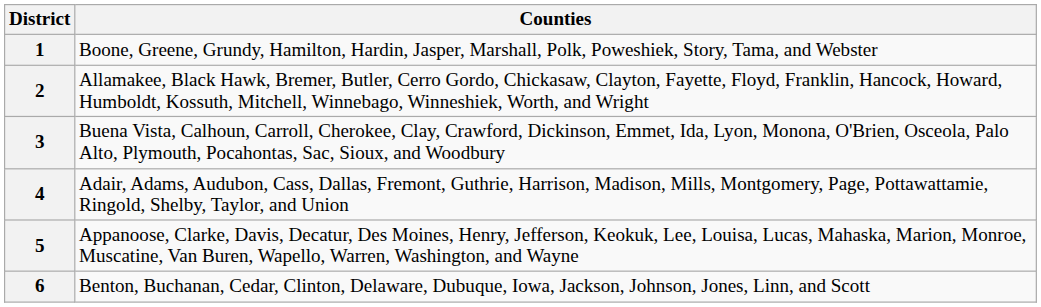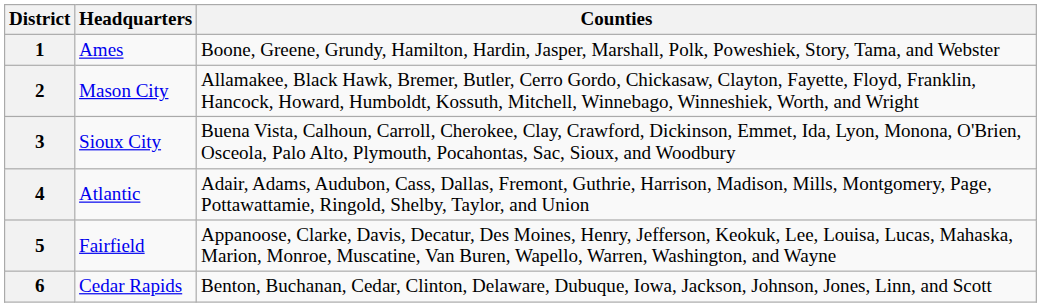+ column: (136, 19)
